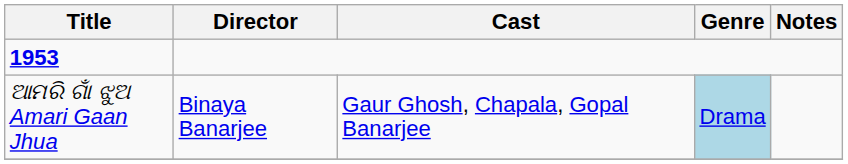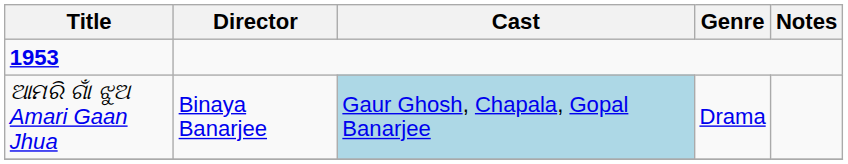(485, 116) no background -> (485, 116) lightblue background
(733, 116) lightblue background -> (733, 116) no background
